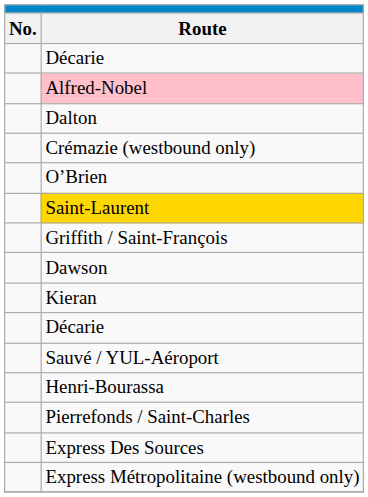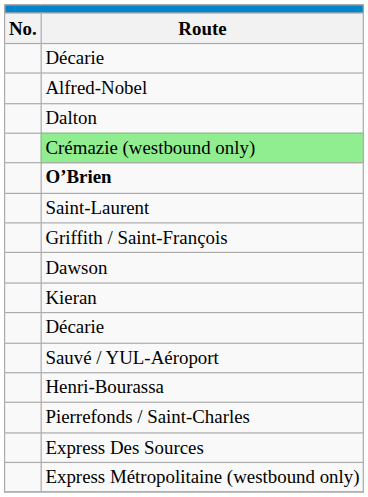(96, 88) pink background -> (96, 88) no background
(150, 147) no background -> (150, 147) lightgreen background
(76, 177) normal -> (78, 177) bold
(97, 207) gold background -> (97, 207) no background
